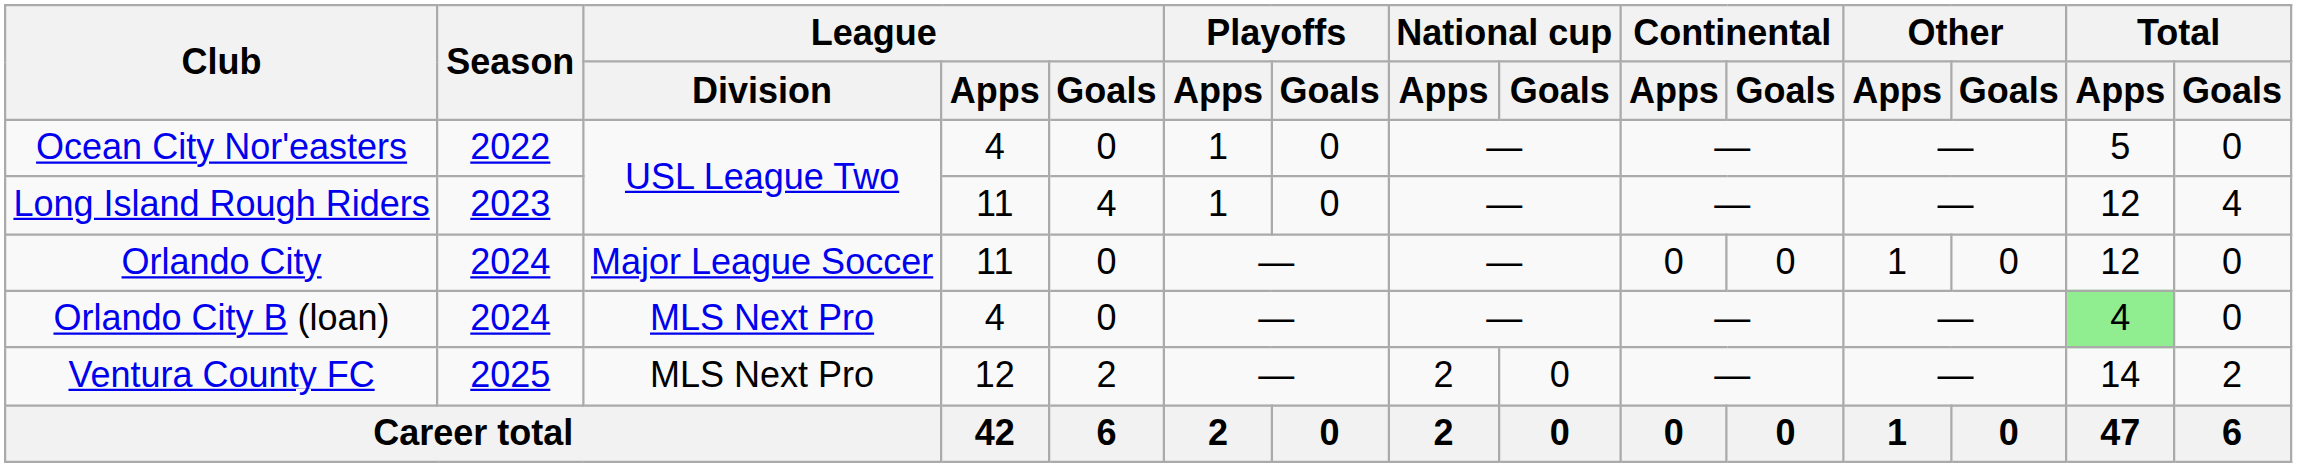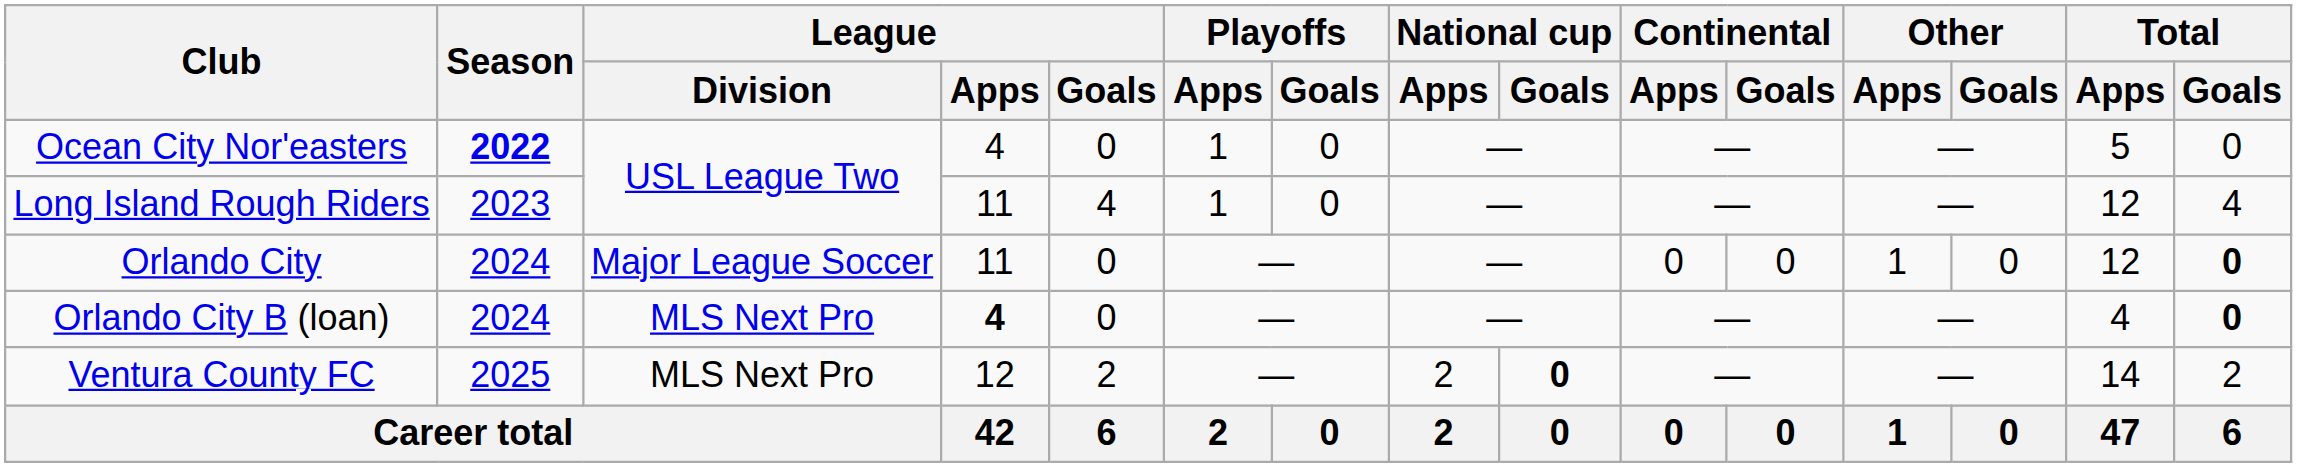(510, 147) normal -> (510, 147) bold
(2232, 261) normal -> (2232, 261) bold
(995, 318) normal -> (995, 318) bold
(2120, 318) lightgreen background -> (2120, 318) no background
(2232, 318) normal -> (2232, 318) bold
(1560, 375) normal -> (1560, 375) bold
